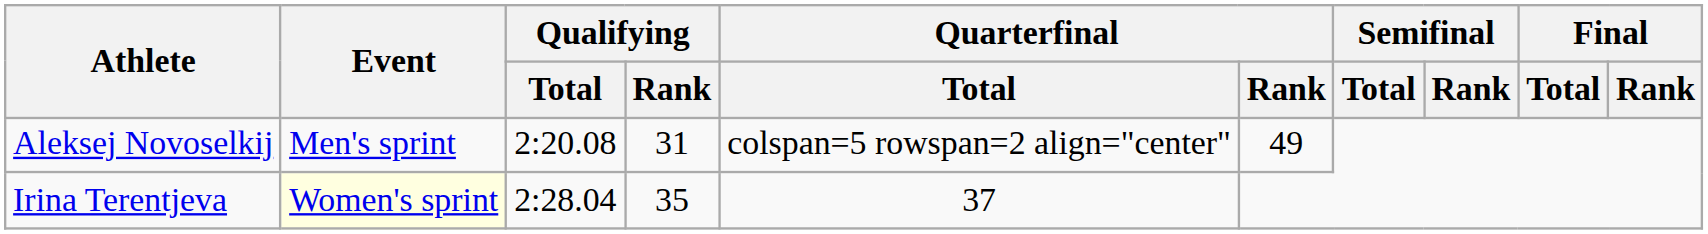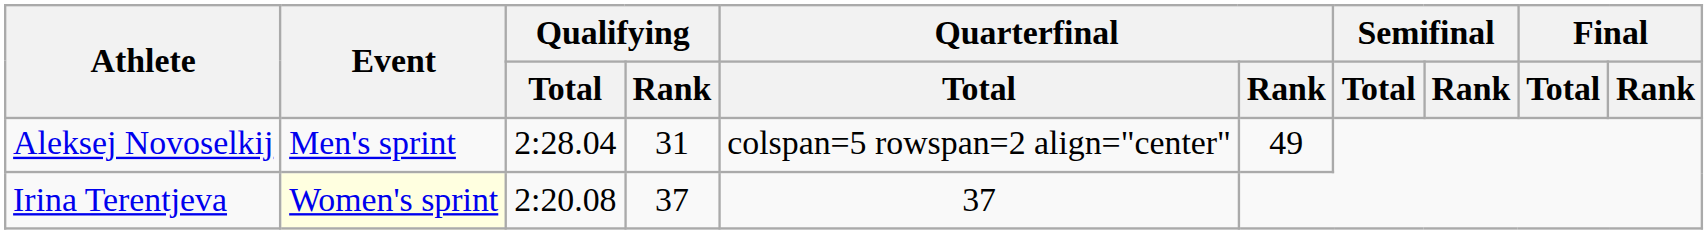(565, 144) 2:20.08 -> (565, 144) 2:28.04
(565, 200) 2:28.04 -> (565, 200) 2:20.08
(672, 200) 35 -> (672, 200) 37
